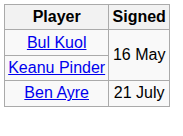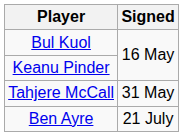+ row: (61, 93)
